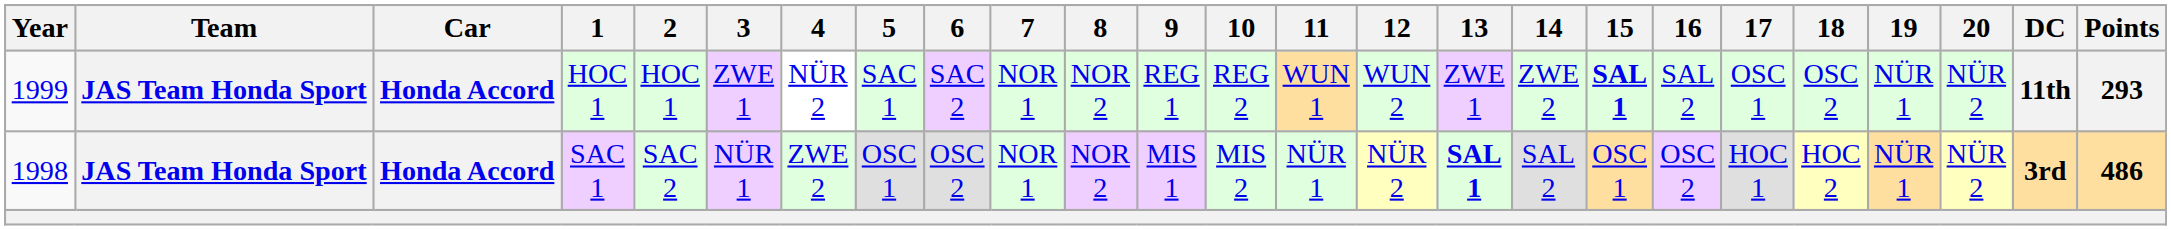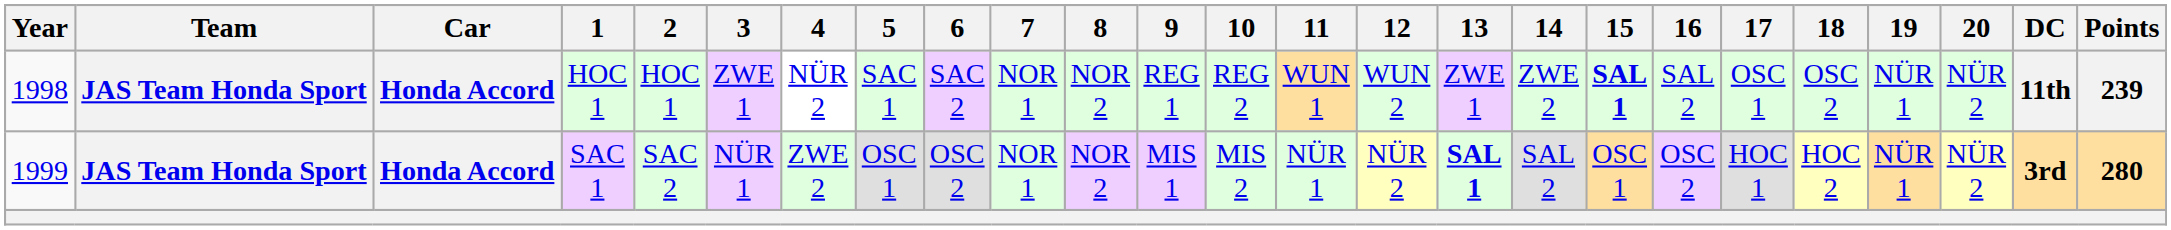(40, 90) 1999 -> (40, 90) 1998
(2122, 90) 293 -> (2122, 90) 239
(40, 169) 1998 -> (40, 169) 1999
(2122, 169) 486 -> (2122, 169) 280
